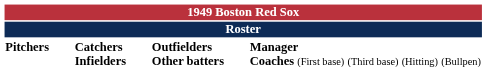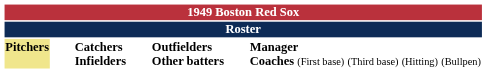(27, 46) no background -> (27, 46) khaki background
